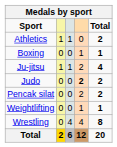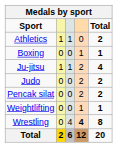(81, 80) bold -> (81, 80) normal
(81, 122) normal -> (81, 122) bold
